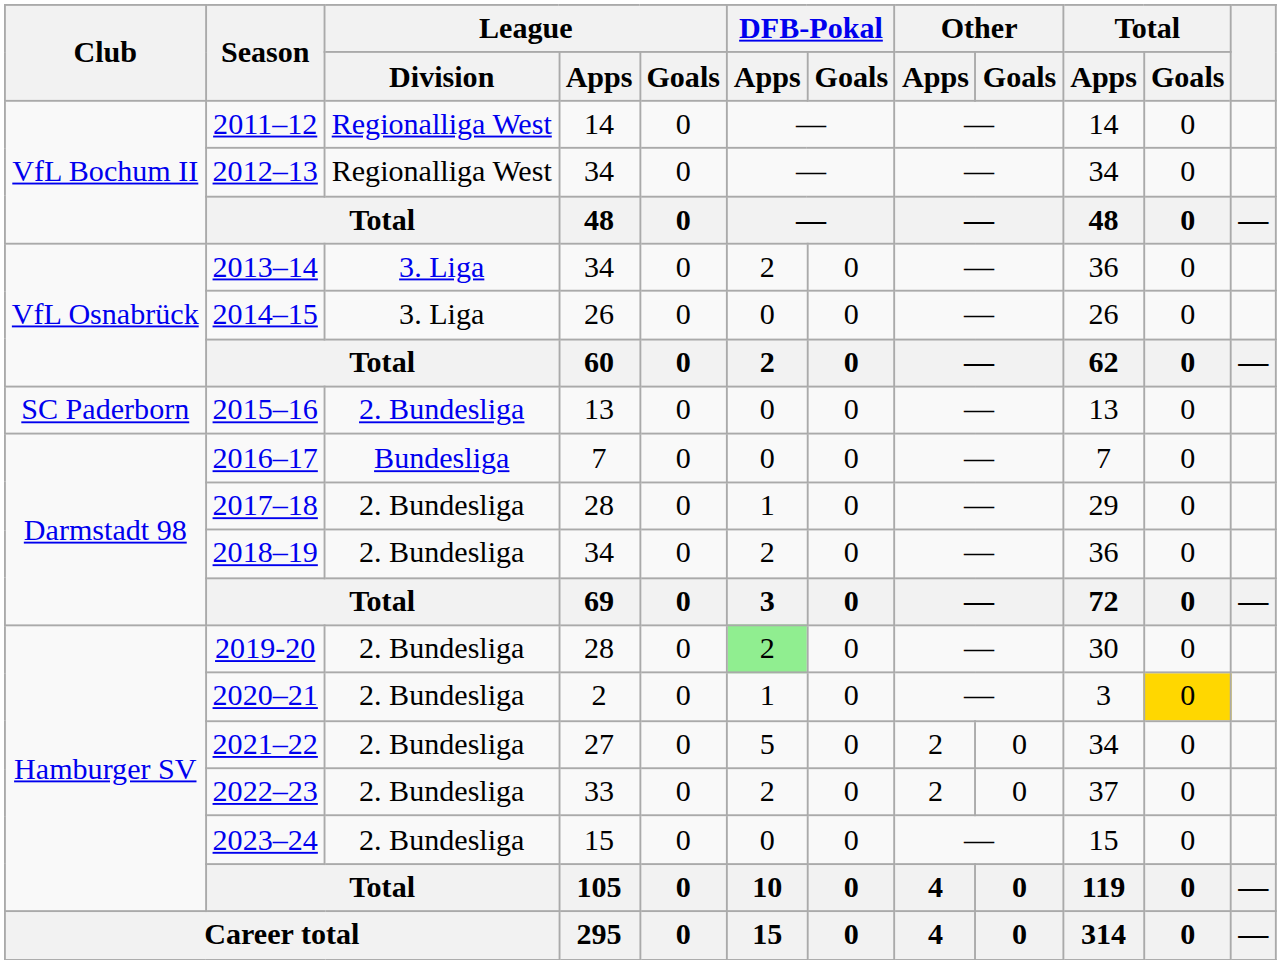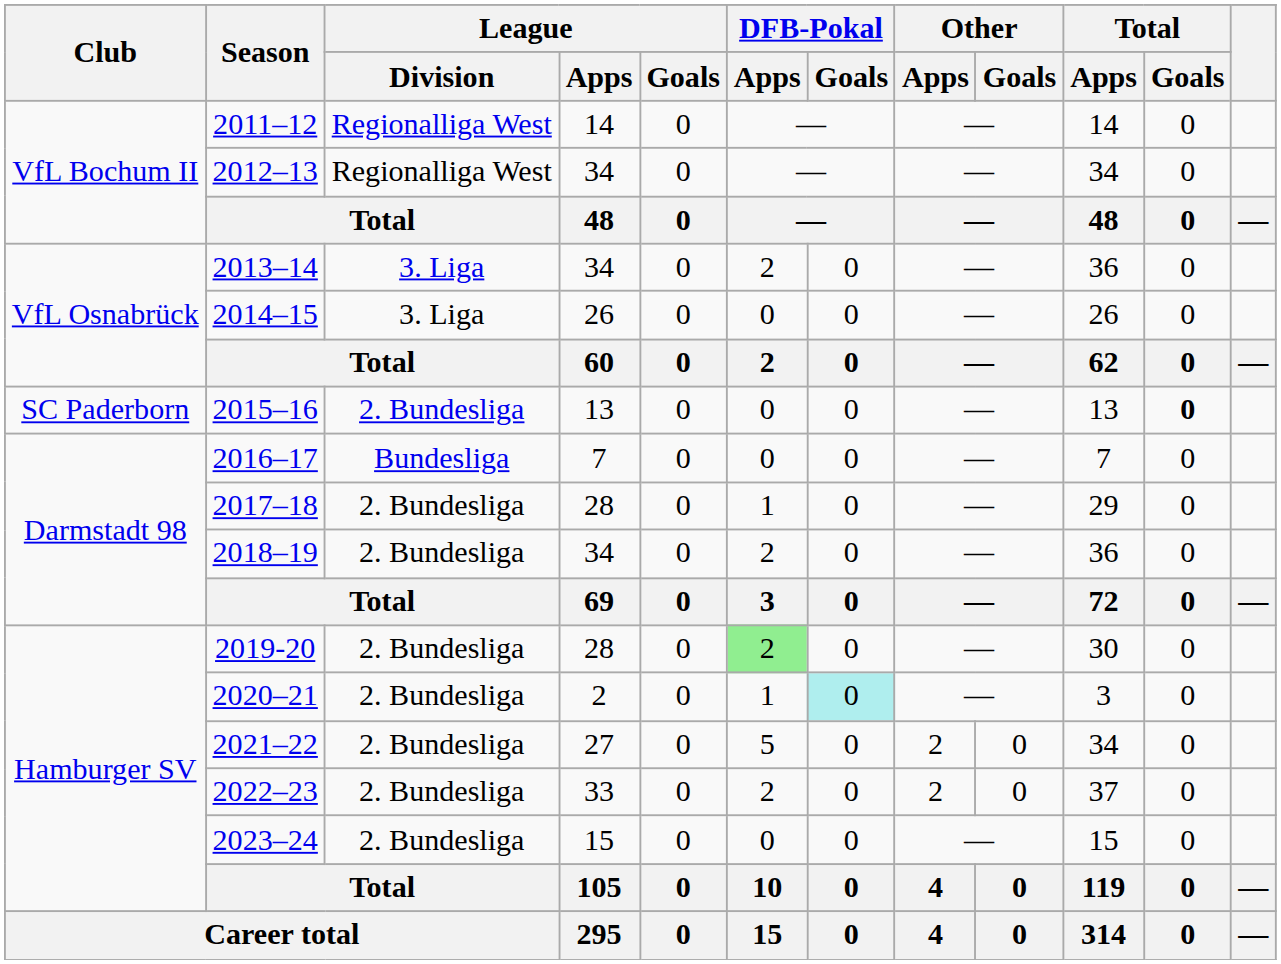(1188, 409) normal -> (1188, 409) bold
(851, 696) no background -> (851, 696) paleturquoise background
(1188, 696) gold background -> (1188, 696) no background
